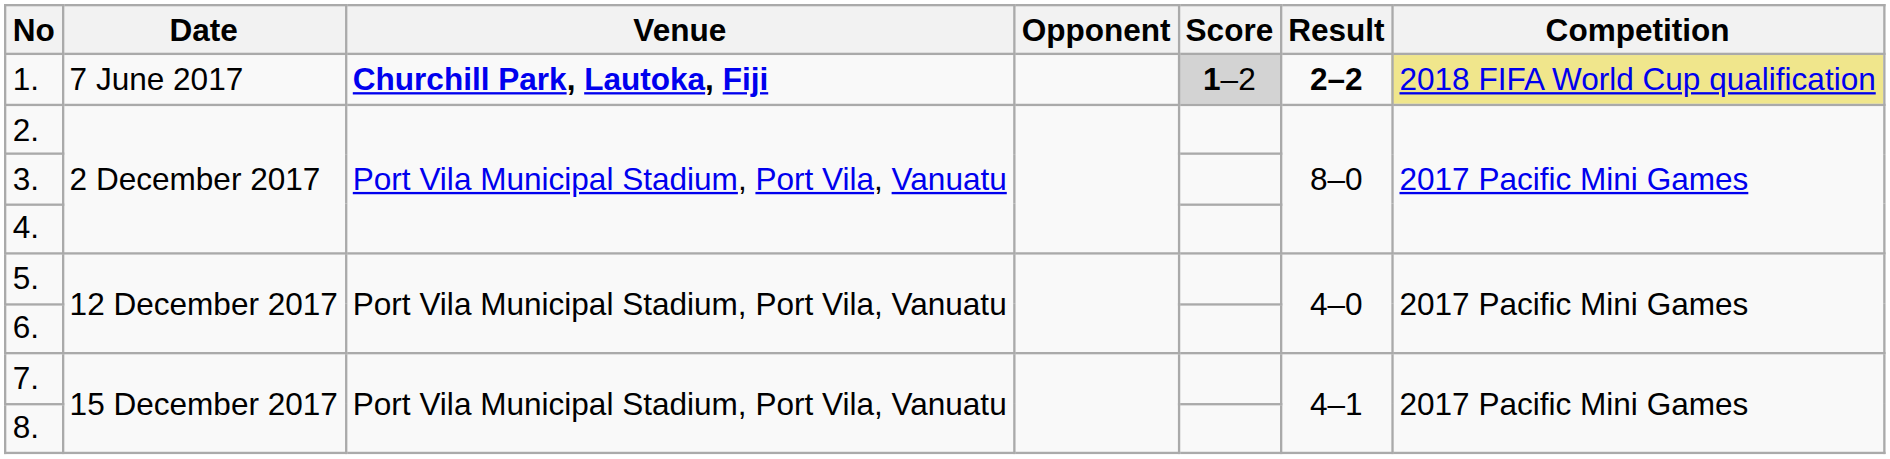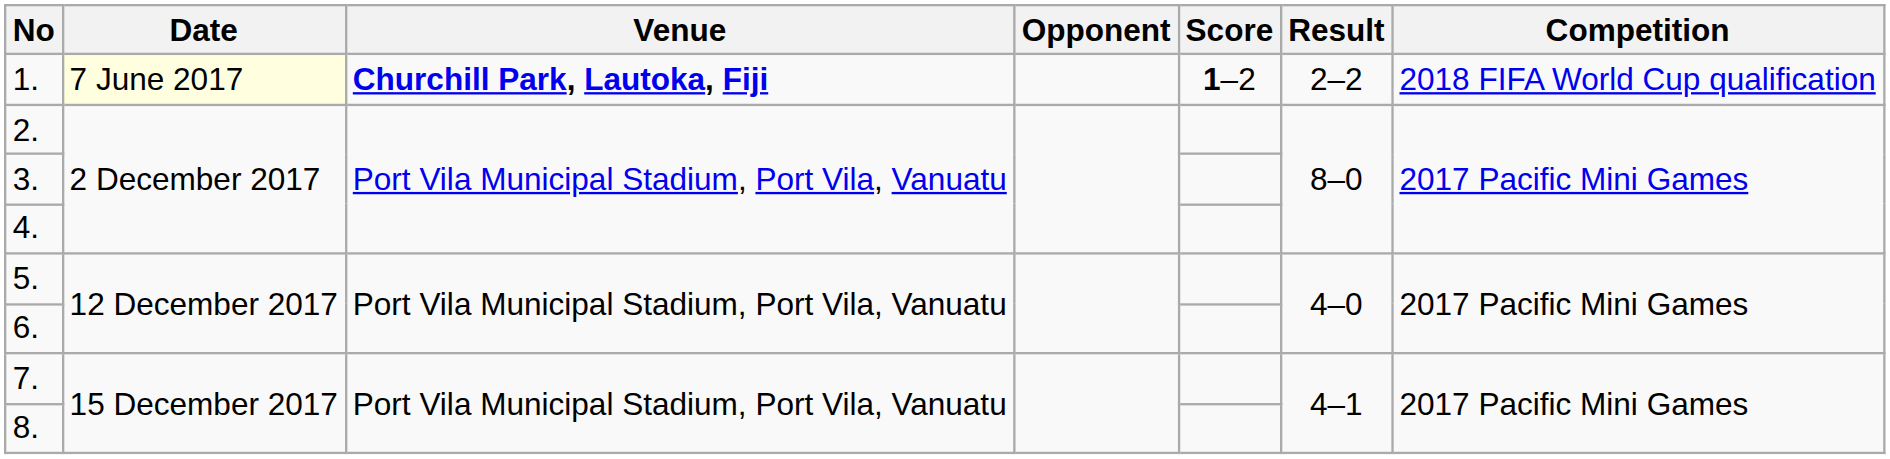(156, 79) no background -> (156, 79) lightyellow background
(1229, 79) lightgrey background -> (1229, 79) no background
(1336, 79) bold -> (1336, 79) normal
(1638, 79) khaki background -> (1638, 79) no background
